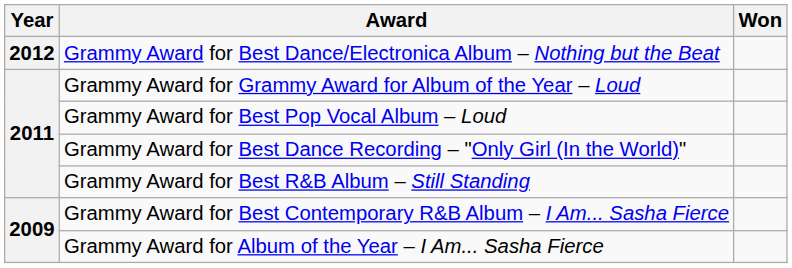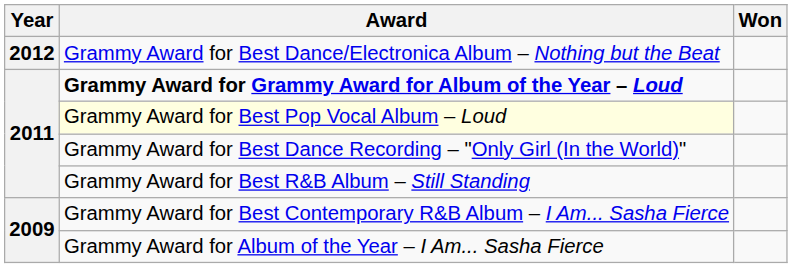(352, 85) normal -> (373, 85) bold
(285, 117) no background -> (285, 117) lightyellow background
